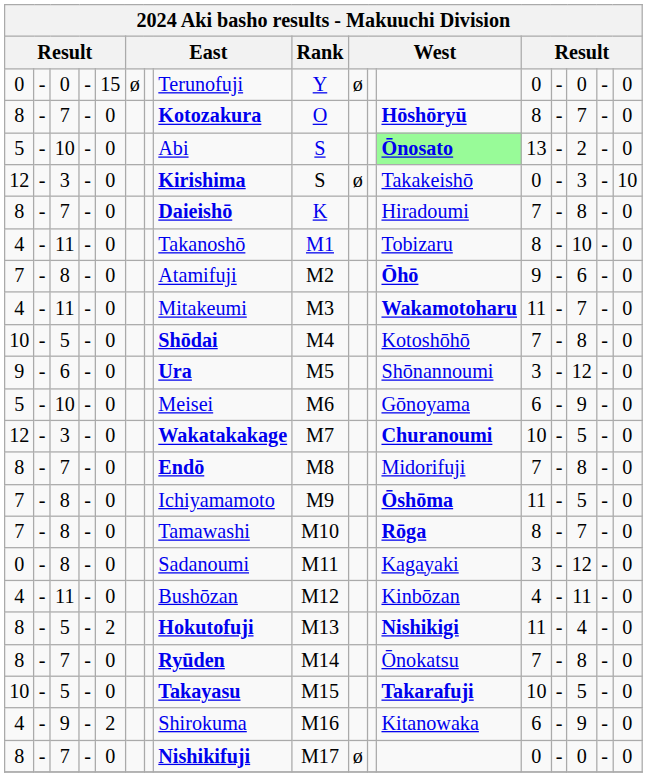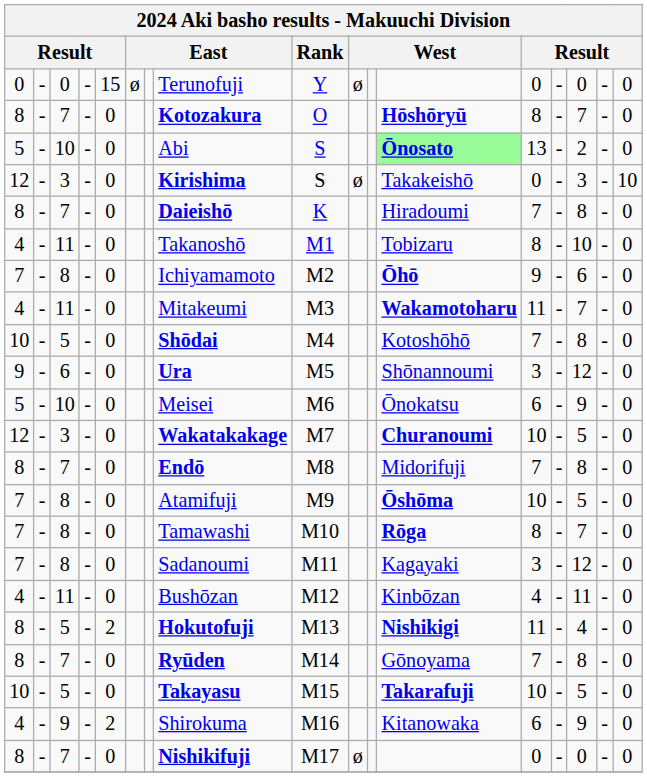(198, 276) Atamifuji -> (217, 276) Ichiyamamoto
(426, 404) Gōnoyama -> (420, 404) Ōnokatsu
(217, 500) Ichiyamamoto -> (198, 500) Atamifuji
(536, 500) 11 -> (536, 500) 10
(19, 564) 0 -> (19, 564) 7
(420, 659) Ōnokatsu -> (426, 659) Gōnoyama
